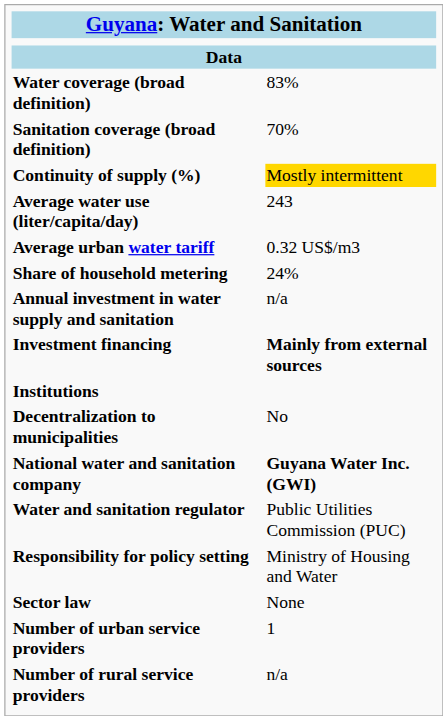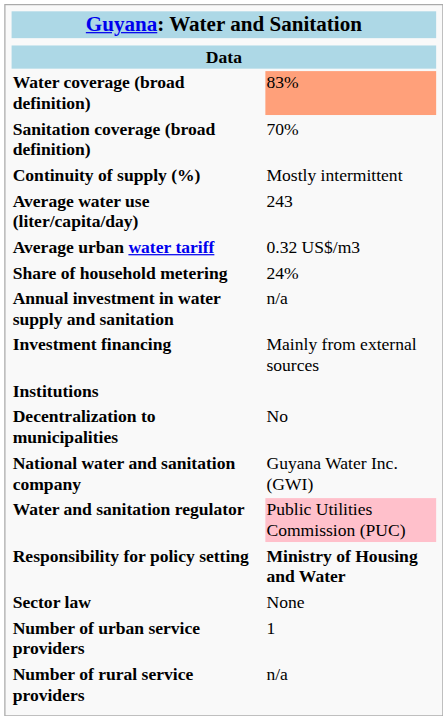(283, 82) no background -> (283, 82) lightsalmon background
(334, 175) gold background -> (334, 175) no background
(347, 355) bold -> (342, 355) normal
(338, 473) bold -> (332, 473) normal
(336, 519) no background -> (336, 519) pink background
(338, 566) normal -> (342, 566) bold
